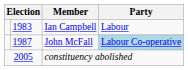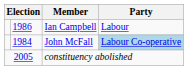(22, 27) 1983 -> (22, 27) 1986
(22, 42) 1987 -> (22, 42) 1984
